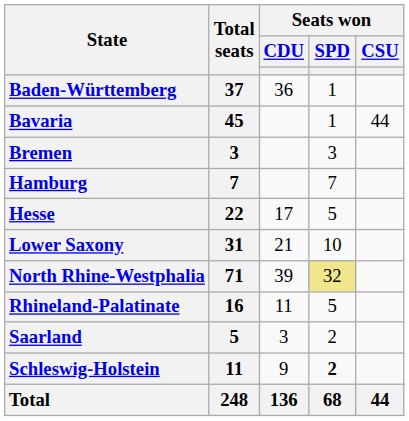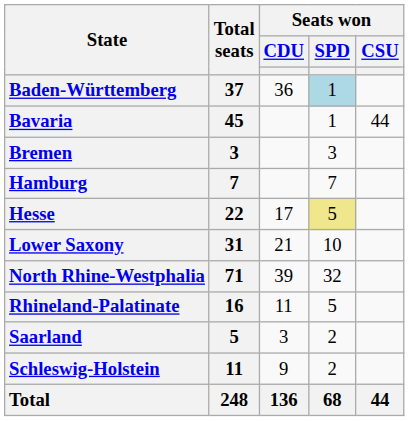(332, 90) no background -> (332, 90) lightblue background
(332, 214) no background -> (332, 214) khaki background
(332, 276) khaki background -> (332, 276) no background
(332, 368) bold -> (332, 368) normal
